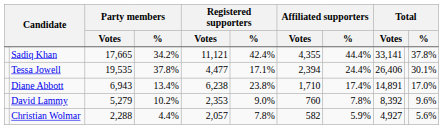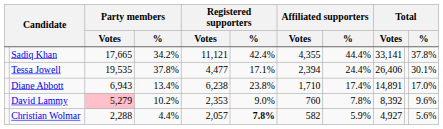(121, 101) no background -> (121, 101) pink background
(265, 116) normal -> (264, 116) bold
